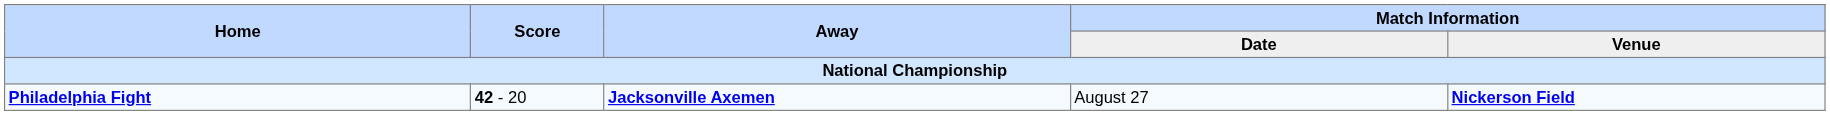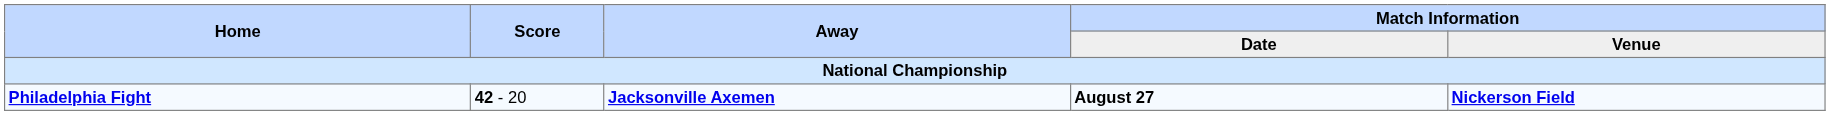(1111, 97) normal -> (1114, 97) bold
